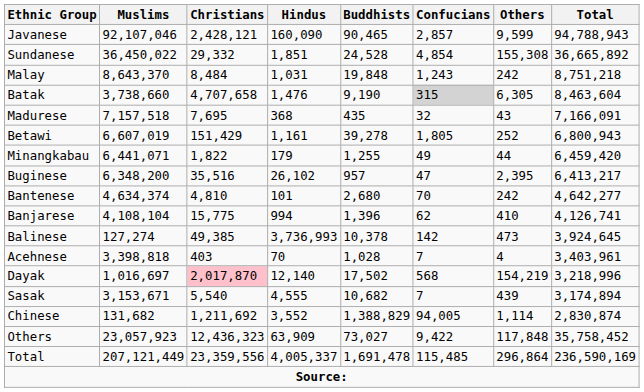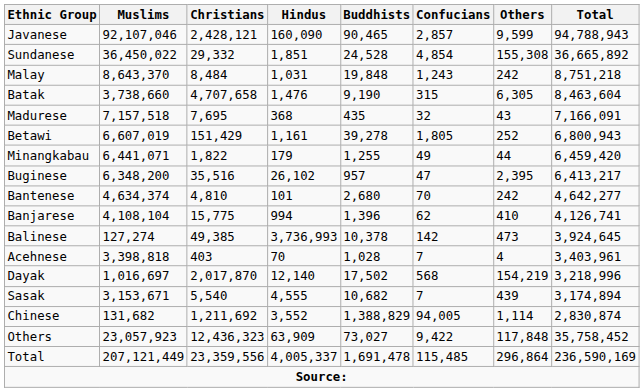(427, 95) lightgrey background -> (427, 95) no background
(224, 276) pink background -> (224, 276) no background
